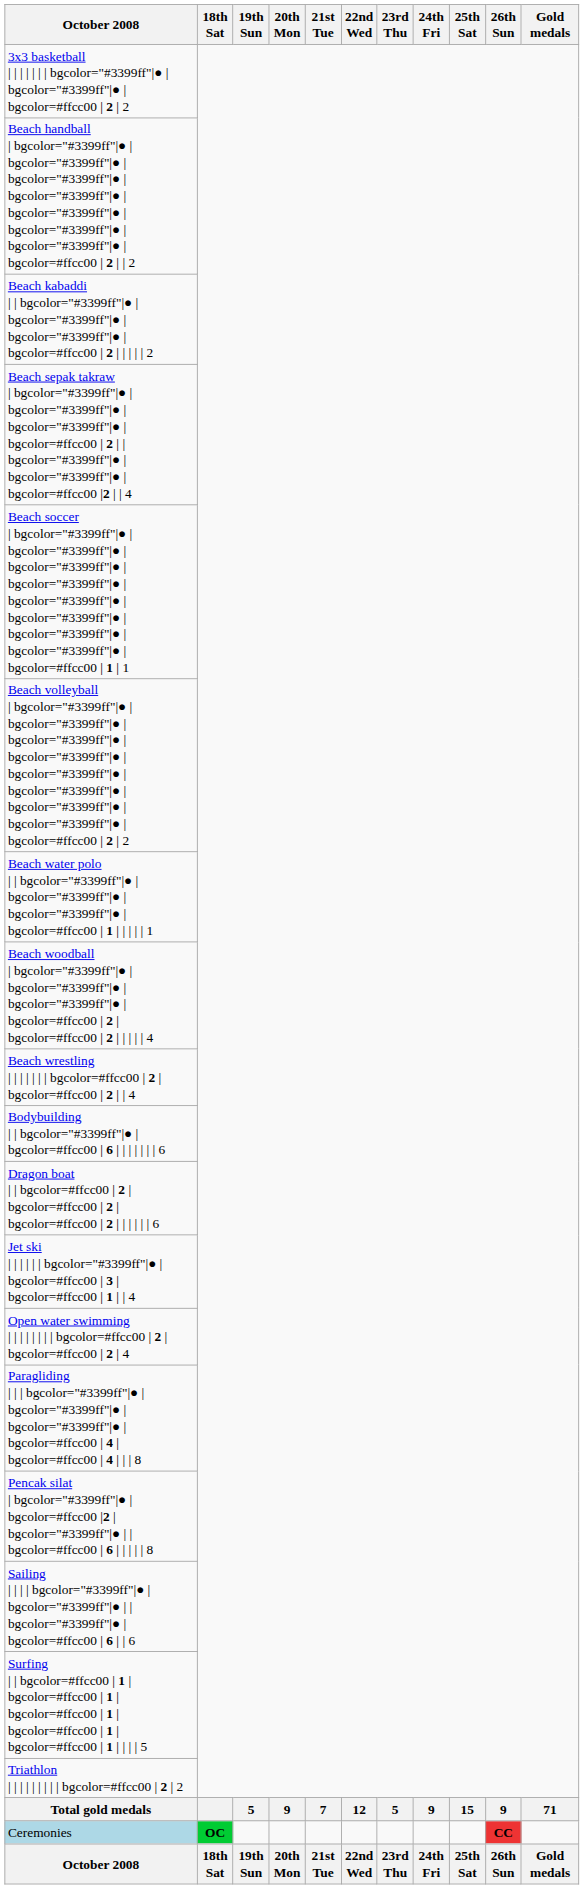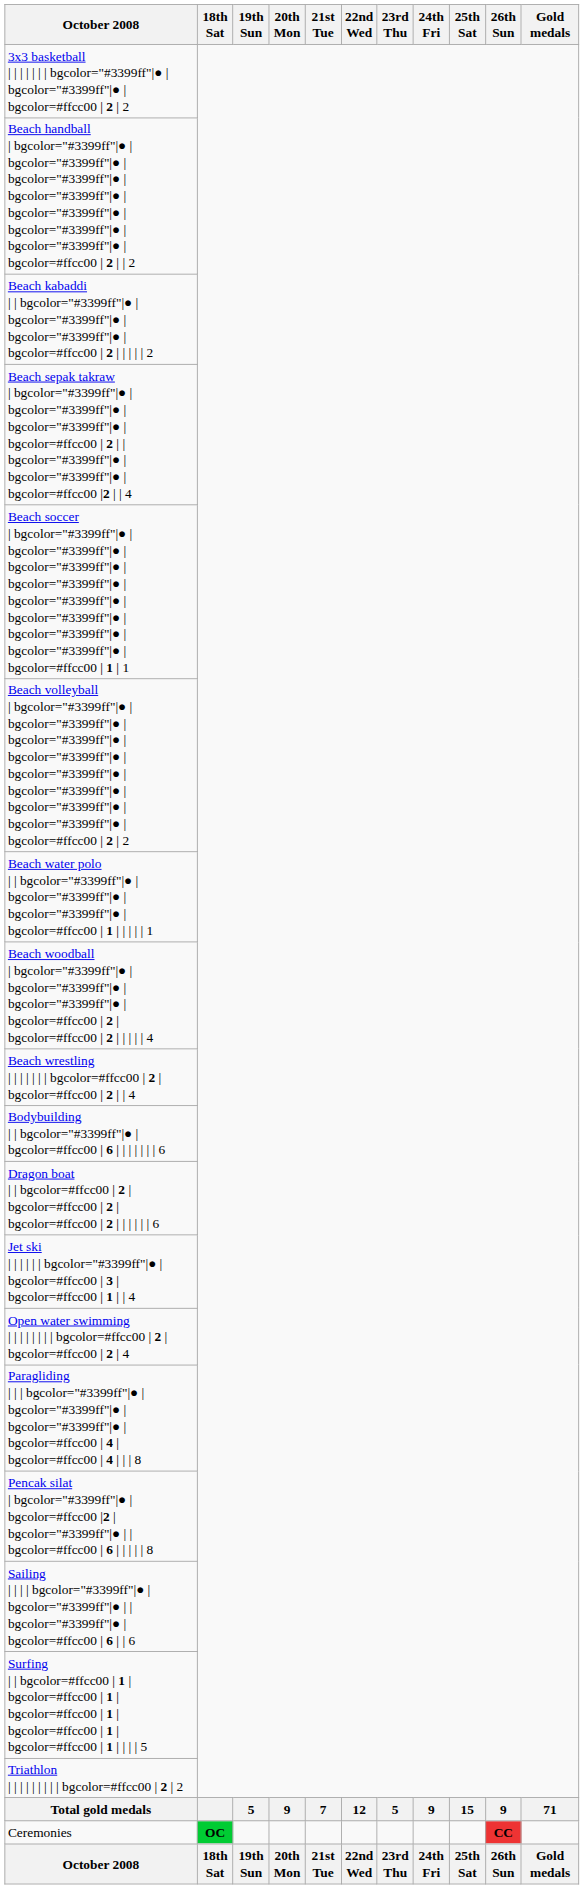(40, 1832) lightblue background -> (40, 1832) no background
